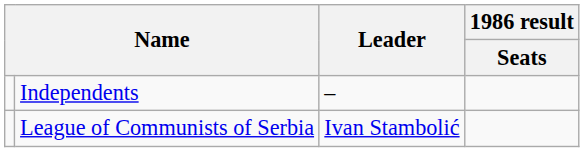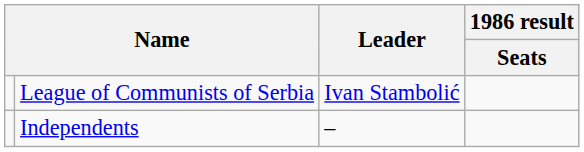rows swapped: (167, 127) <-> (79, 92)
